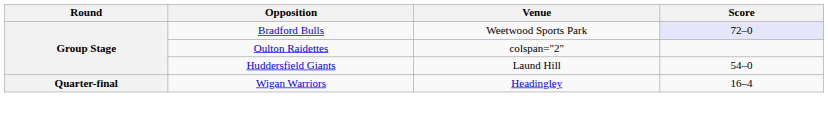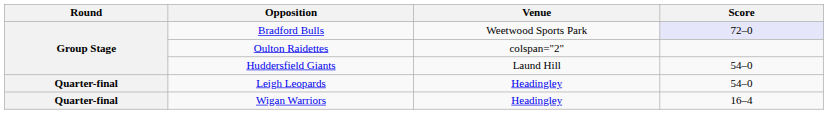+ row: (291, 83)
